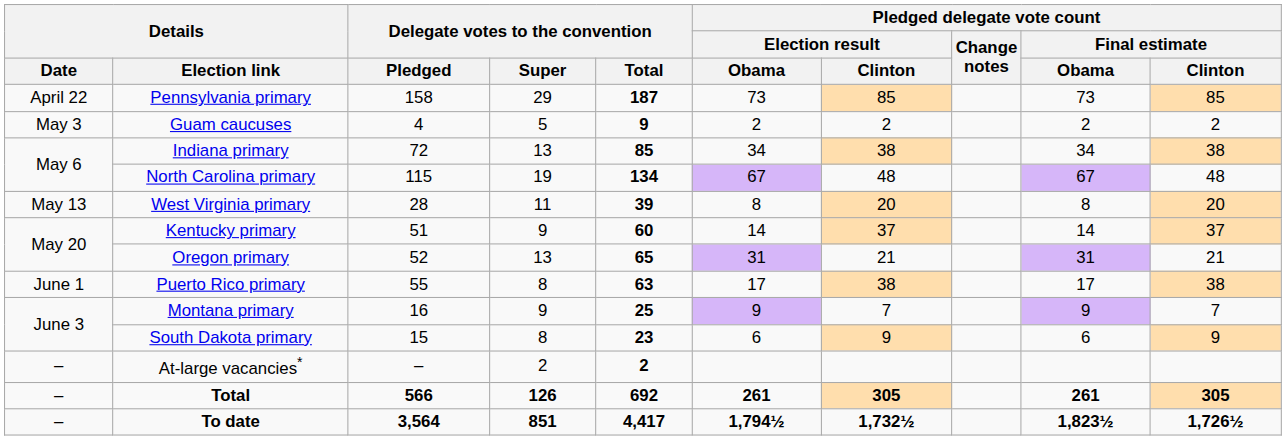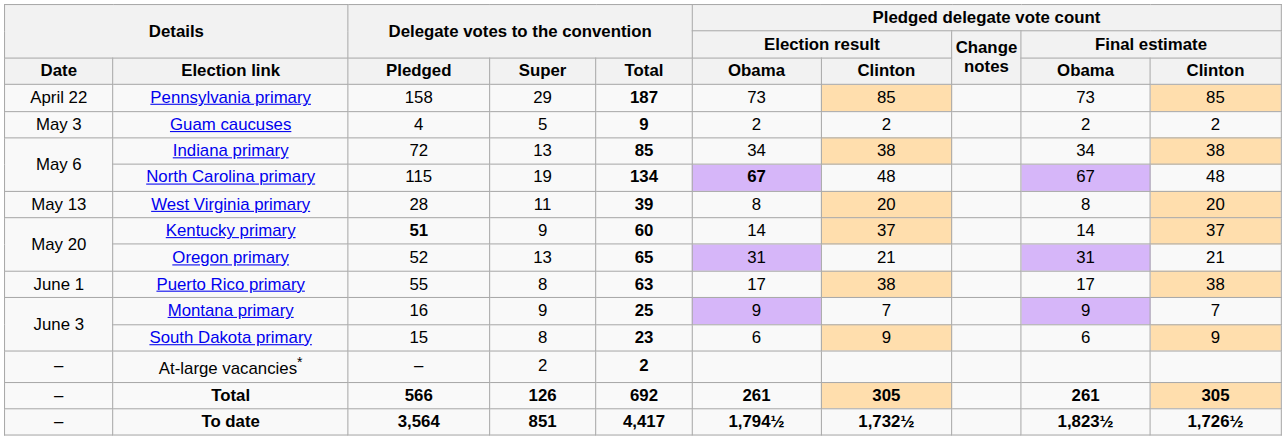(756, 177) normal -> (756, 177) bold
(419, 230) normal -> (419, 230) bold
